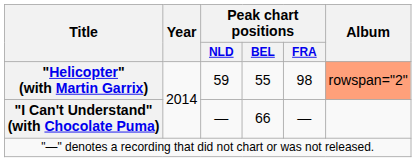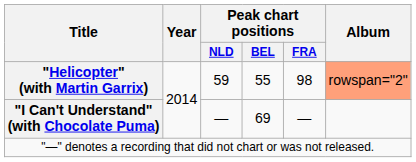(263, 118) 66 -> (263, 118) 69
